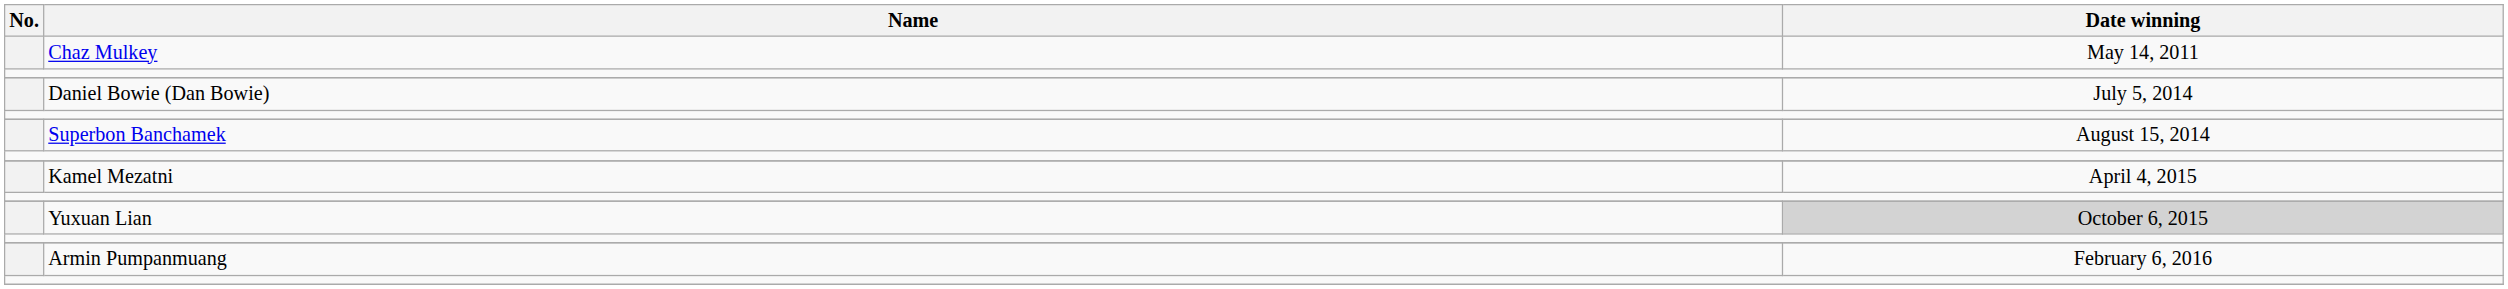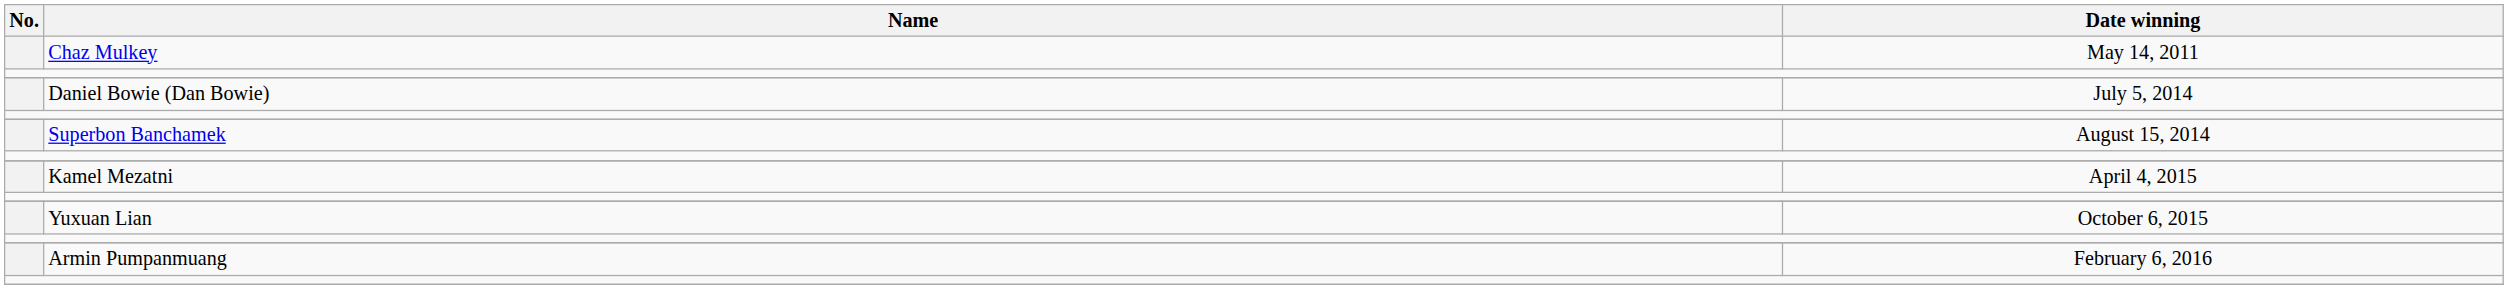(2143, 217) lightgrey background -> (2143, 217) no background
